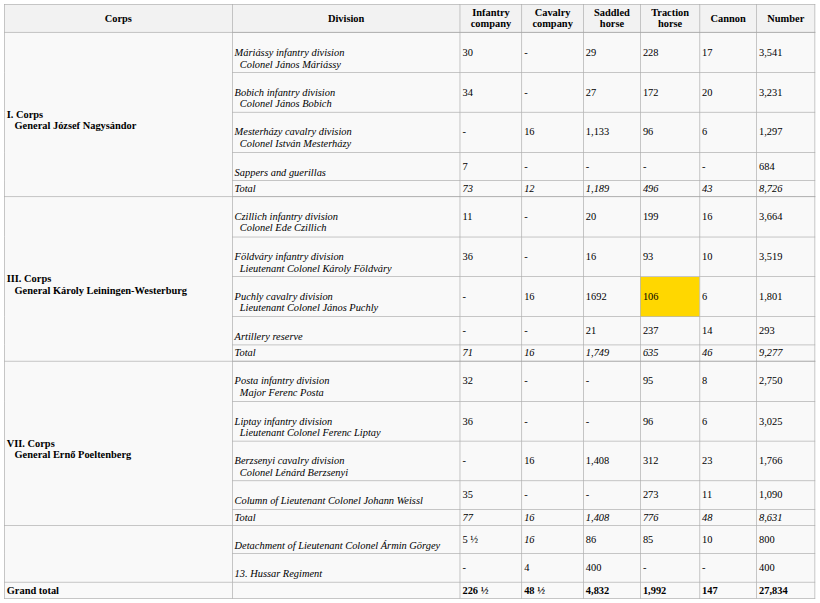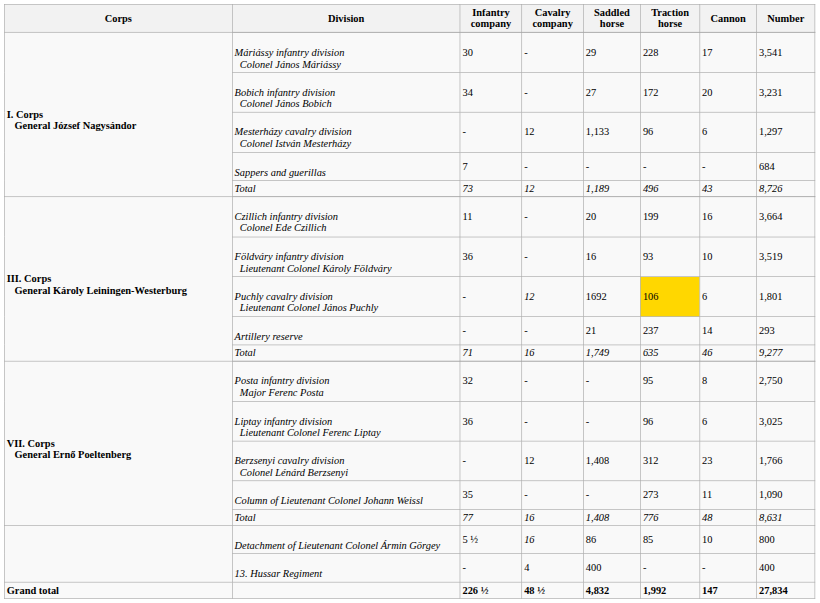(529, 132) 16 -> (529, 132) 12
(529, 296) 16 -> (529, 296) 12
(529, 461) 16 -> (529, 461) 12
